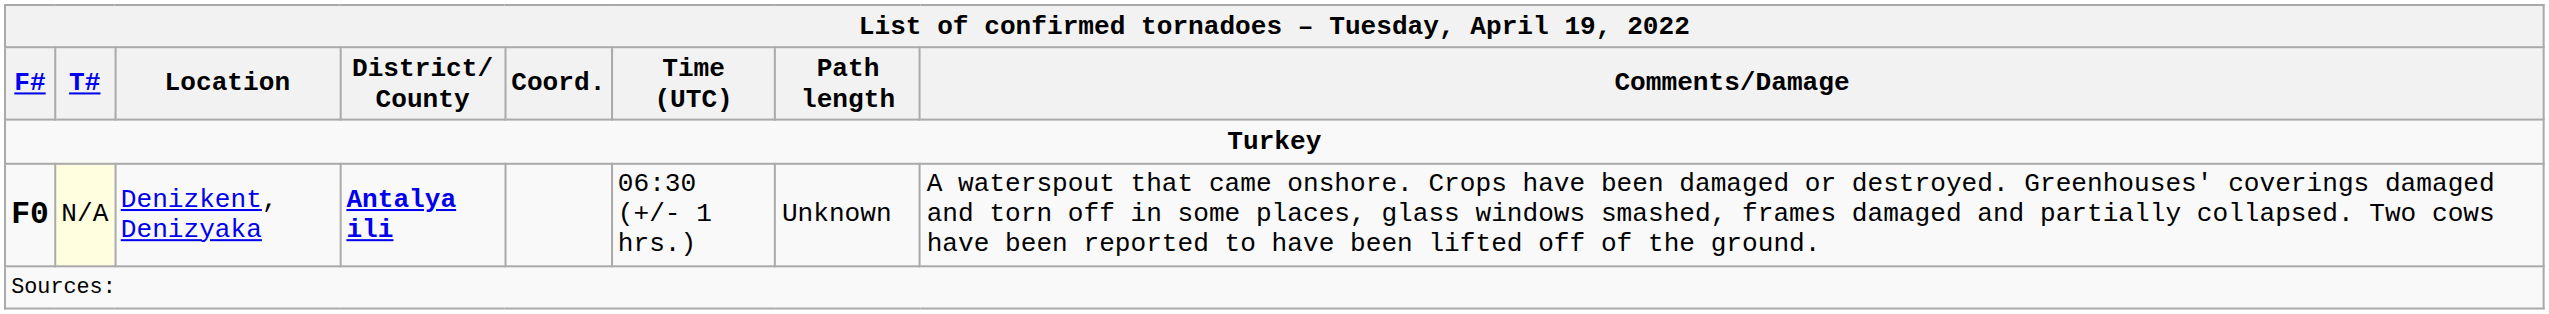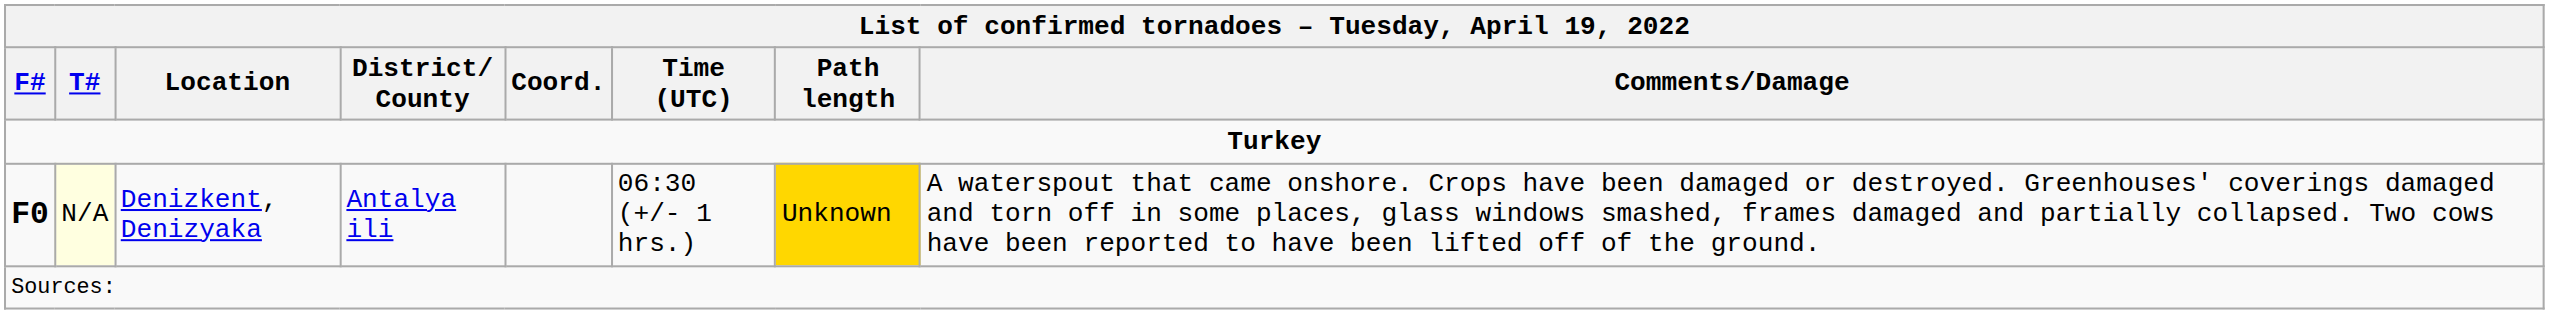(401, 214) bold -> (401, 214) normal
(837, 214) no background -> (837, 214) gold background
